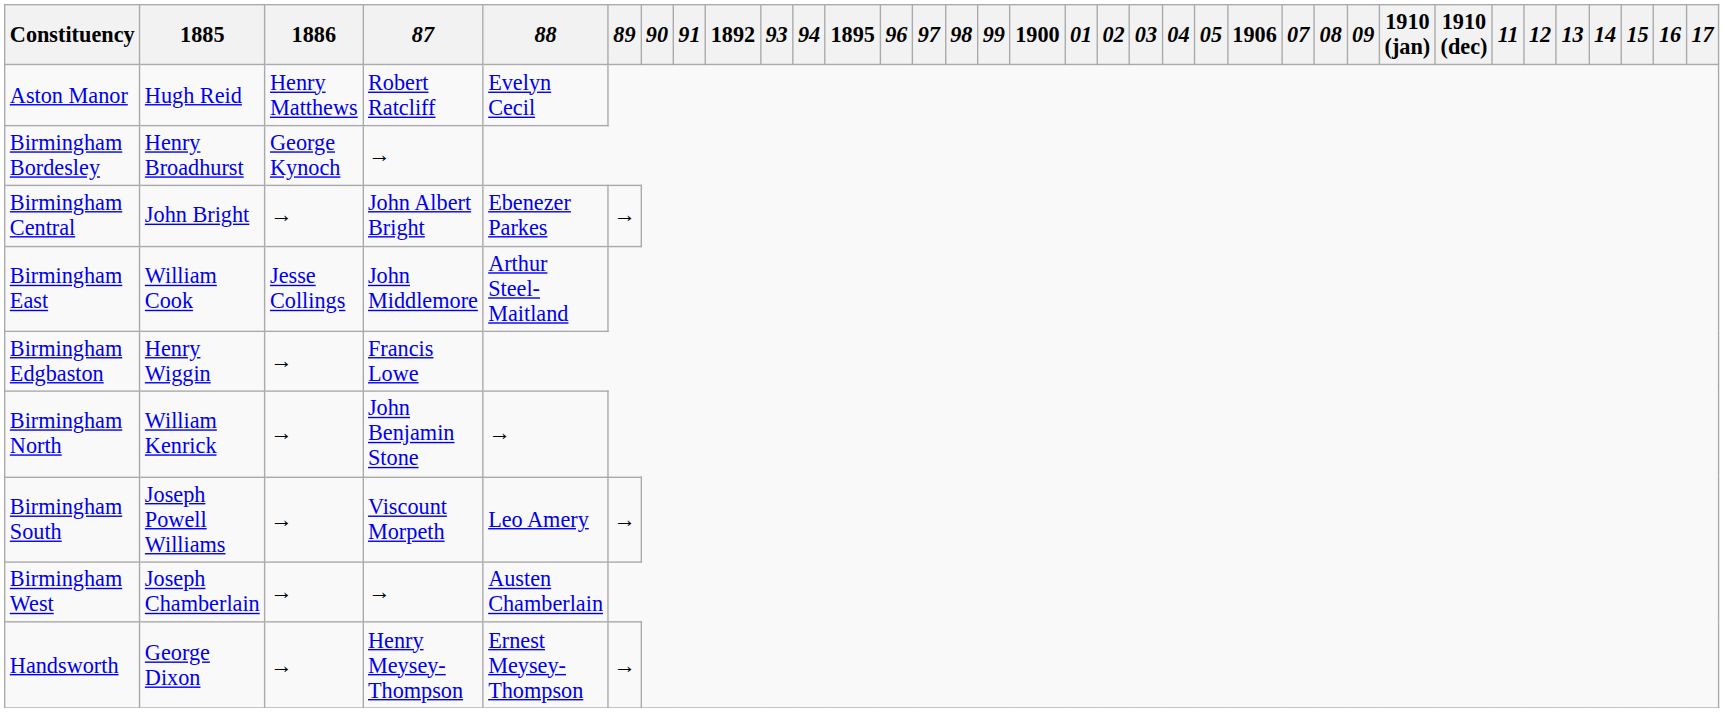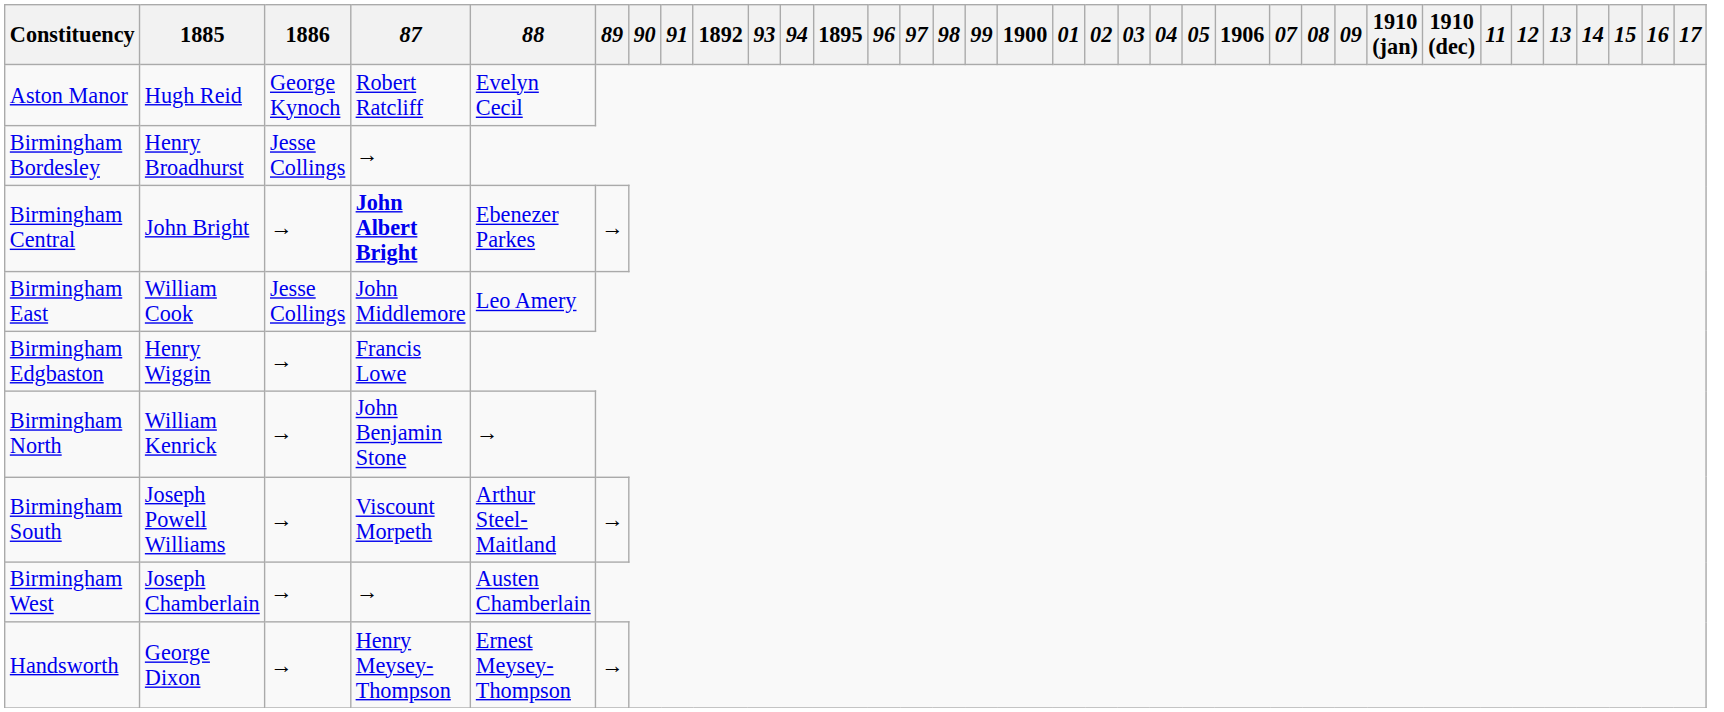(314, 94) Henry Matthews -> (305, 94) George Kynoch
(305, 155) George Kynoch -> (308, 155) Jesse Collings
(420, 215) normal -> (387, 228) bold
(528, 288) Arthur Steel-Maitland -> (526, 300) Leo Amery
(538, 519) Leo Amery -> (516, 519) Arthur Steel-Maitland
